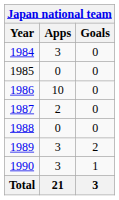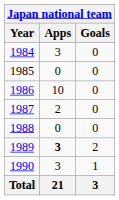(58, 147) normal -> (58, 147) bold
